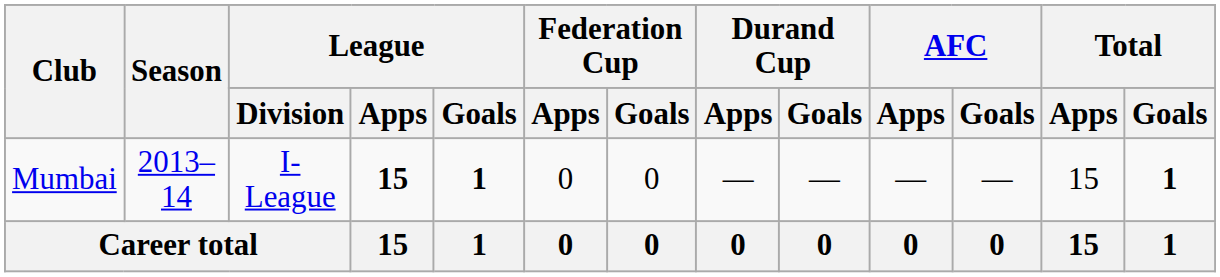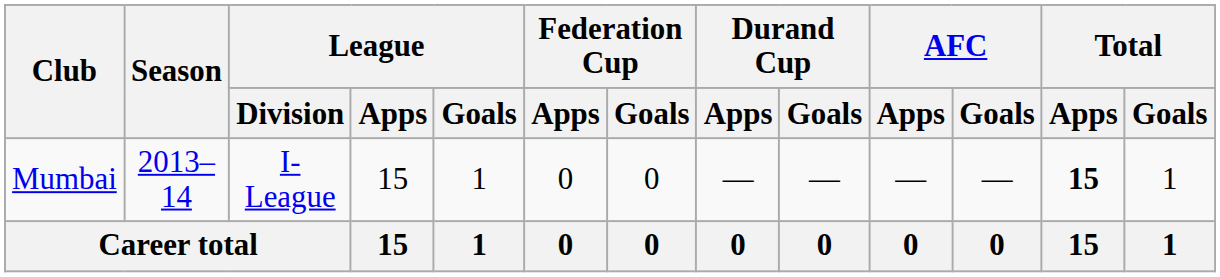(393, 179) bold -> (393, 179) normal
(479, 179) bold -> (479, 179) normal
(1083, 179) normal -> (1083, 179) bold
(1170, 179) bold -> (1170, 179) normal
